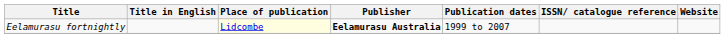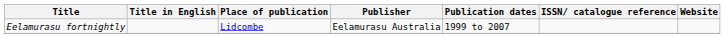(242, 26) lightyellow background -> (242, 26) no background
(387, 26) bold -> (387, 26) normal
